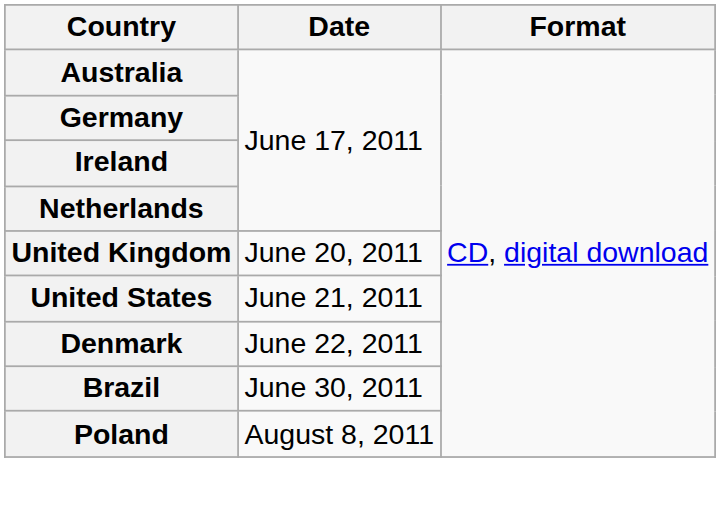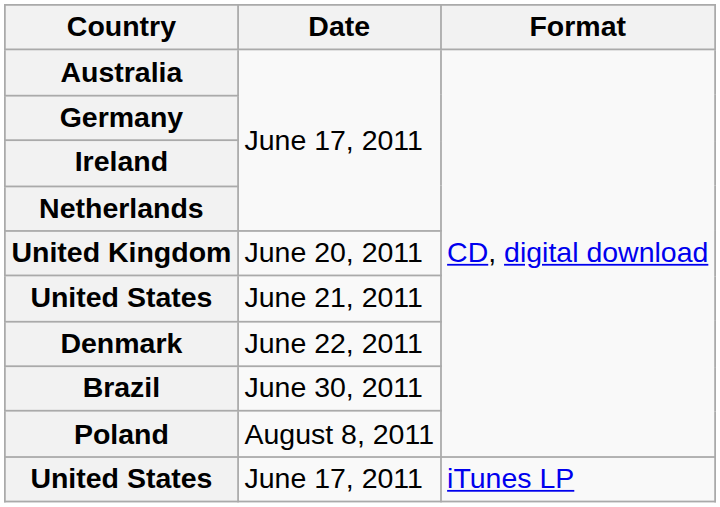+ row: (121, 478)
